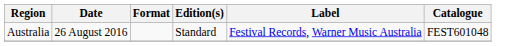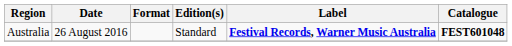(325, 31) normal -> (333, 31) bold
(458, 31) normal -> (473, 31) bold
